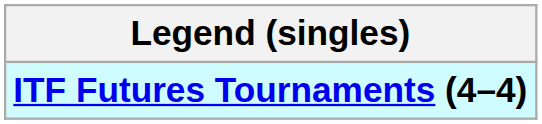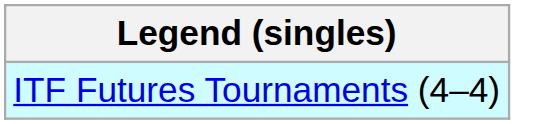(270, 89) bold -> (257, 89) normal
